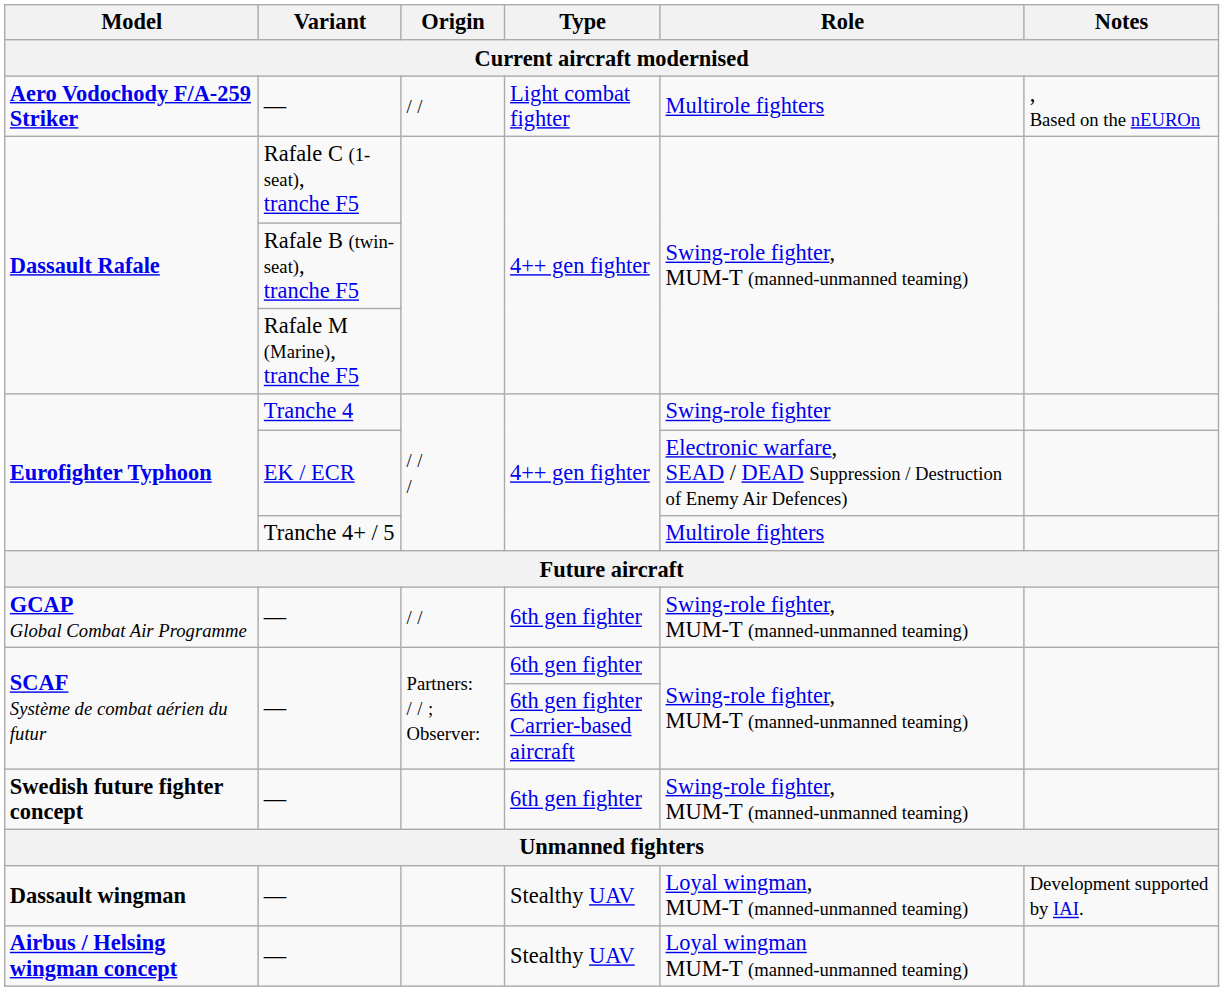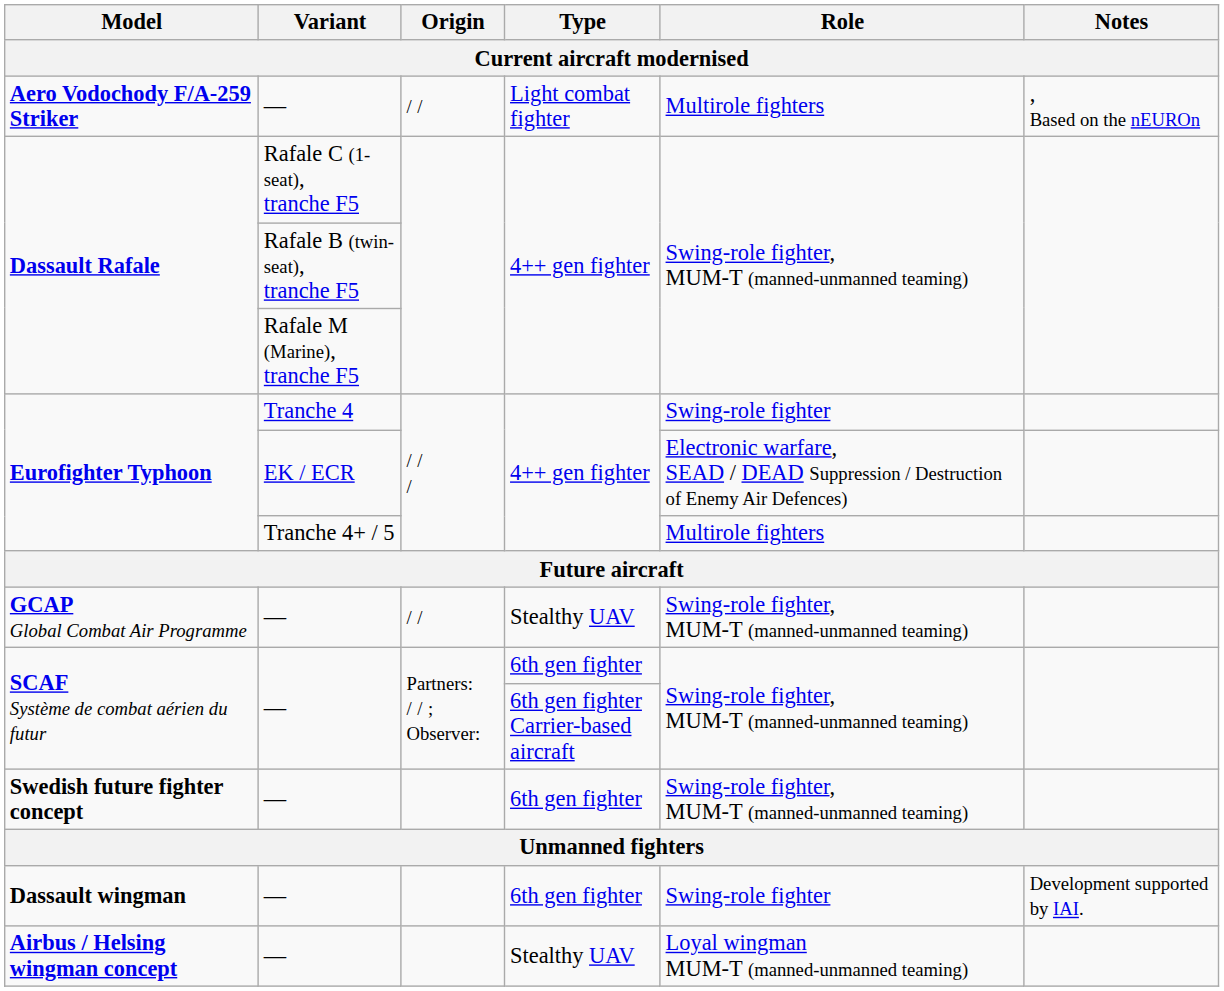(576, 616) 6th gen fighter -> (572, 616) Stealthy UAV
(572, 895) Stealthy UAV -> (576, 895) 6th gen fighter
(817, 895) Loyal wingman, MUM-T (manned-unmanned teaming) -> (748, 895) Swing-role fighter
